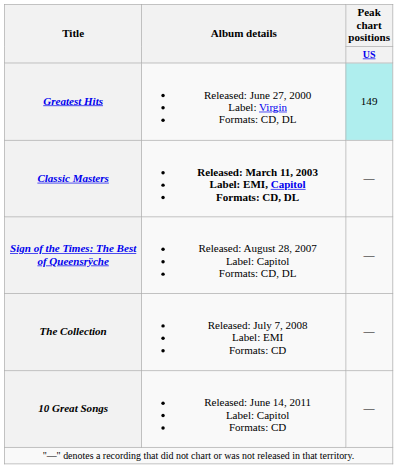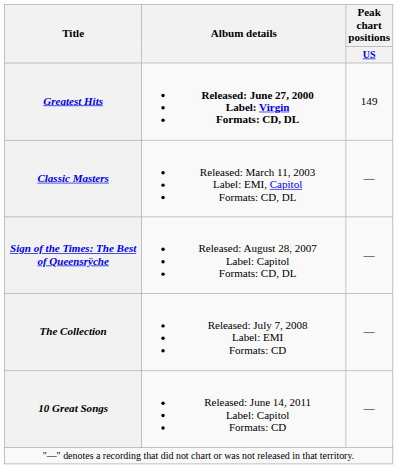(244, 108) normal -> (244, 108) bold
(369, 101) paleturquoise background -> (369, 101) no background
(244, 185) bold -> (244, 185) normal
